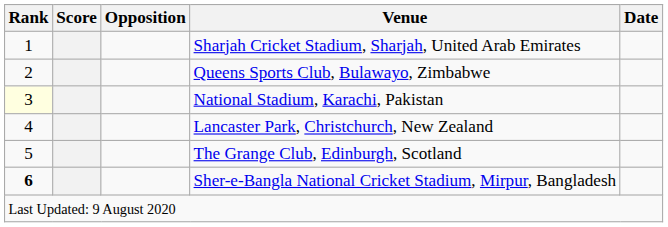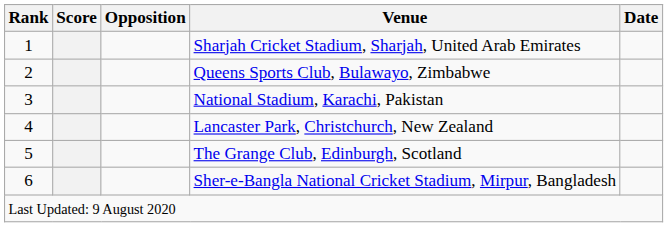(28, 99) lightyellow background -> (28, 99) no background
(28, 180) bold -> (28, 180) normal
